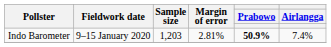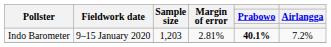(257, 35) 50.9% -> (257, 35) 40.1%
(303, 35) 7.4% -> (303, 35) 7.2%
